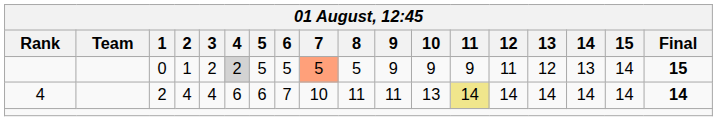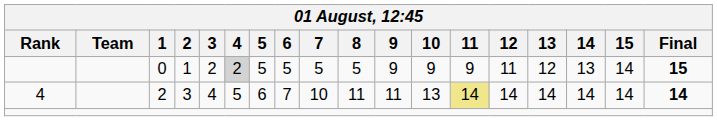(319, 69) lightsalmon background -> (319, 69) no background
(187, 95) 4 -> (187, 95) 3
(237, 95) 6 -> (237, 95) 5
